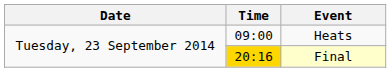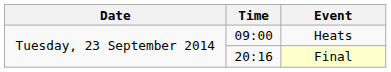(254, 56) gold background -> (254, 56) no background
